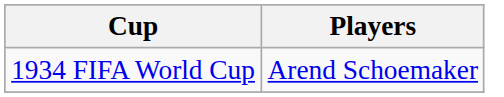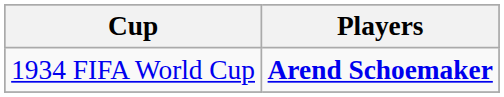(373, 69) normal -> (380, 69) bold
